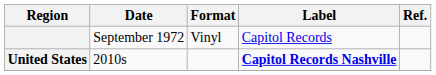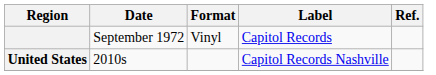(319, 59) bold -> (315, 59) normal
